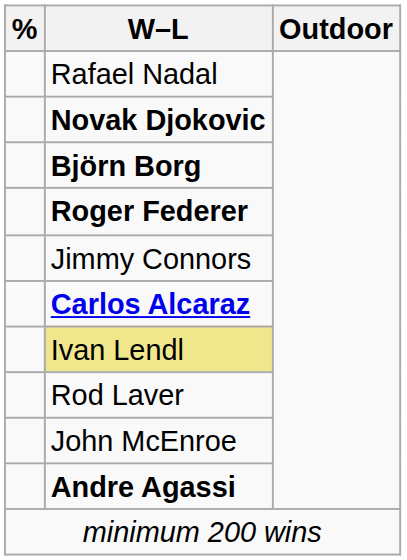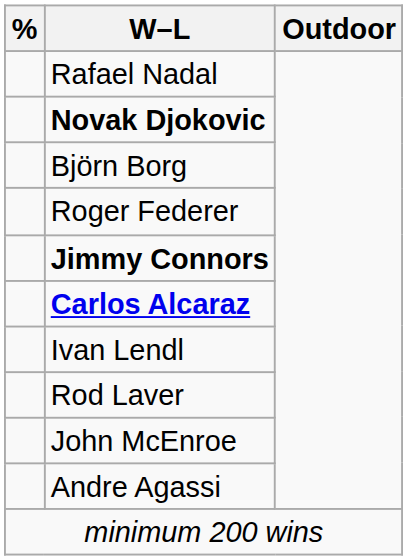(126, 166) bold -> (119, 166) normal
(149, 212) bold -> (145, 212) normal
(151, 257) normal -> (160, 257) bold
(117, 349) khaki background -> (117, 349) no background
(143, 486) bold -> (136, 486) normal
